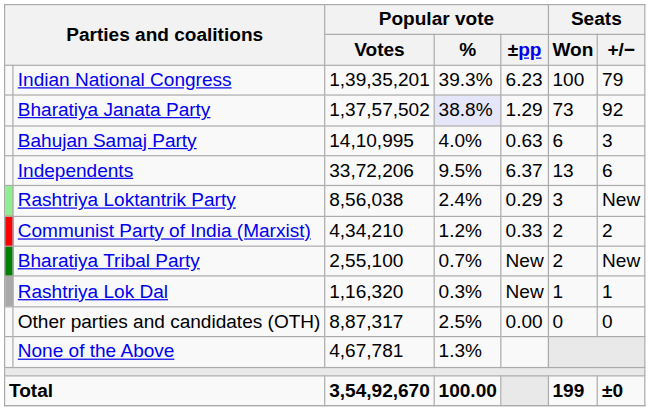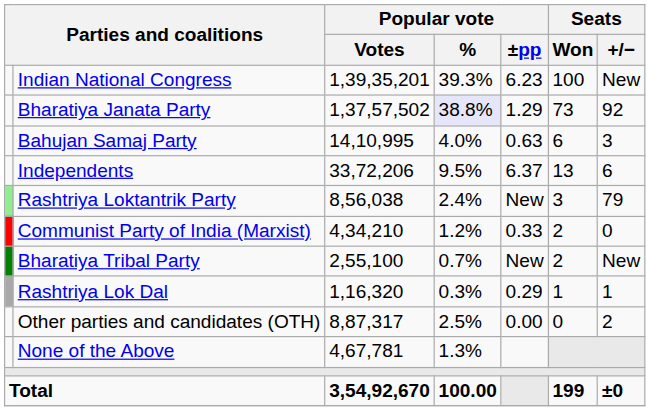(613, 79) 79 -> (621, 79) New
(524, 200) 0.29 -> (525, 200) New
(621, 200) New -> (613, 200) 79
(607, 230) 2 -> (607, 230) 0
(525, 291) New -> (524, 291) 0.29
(607, 321) 0 -> (607, 321) 2
